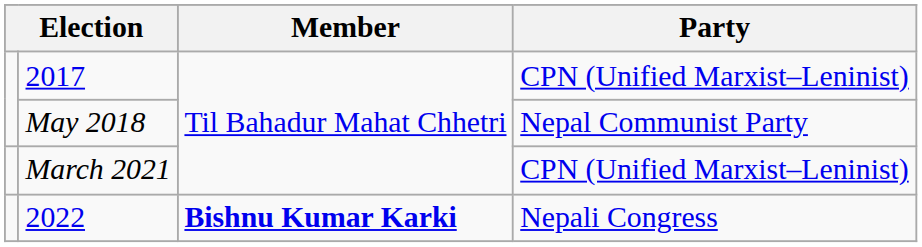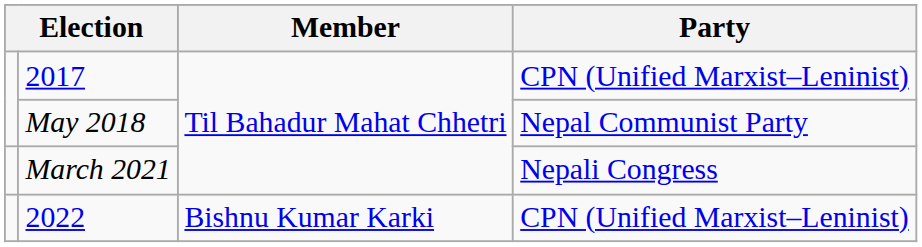(714, 169) CPN (Unified Marxist–Leninist) -> (619, 169) Nepali Congress
(321, 216) bold -> (309, 216) normal
(619, 216) Nepali Congress -> (714, 216) CPN (Unified Marxist–Leninist)
